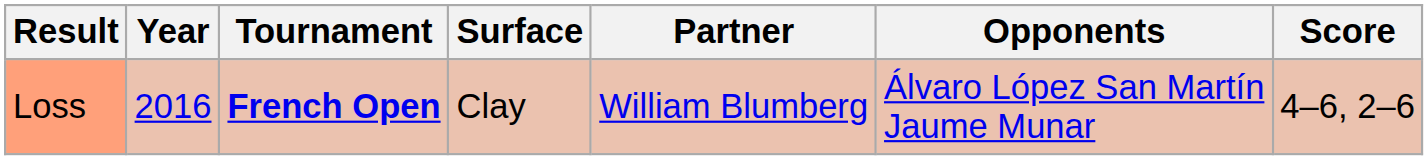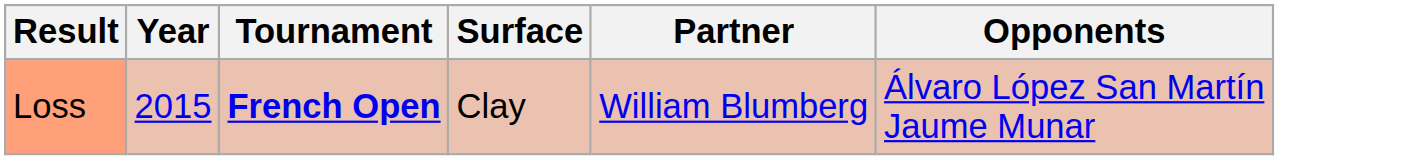- column: (1348, 31)
(173, 106) 2016 -> (173, 106) 2015
